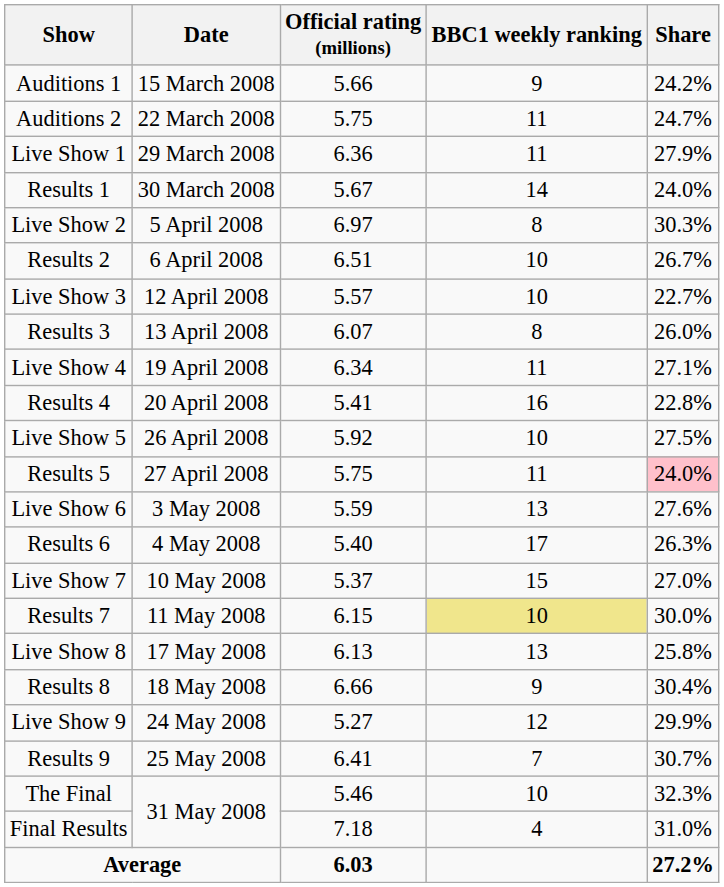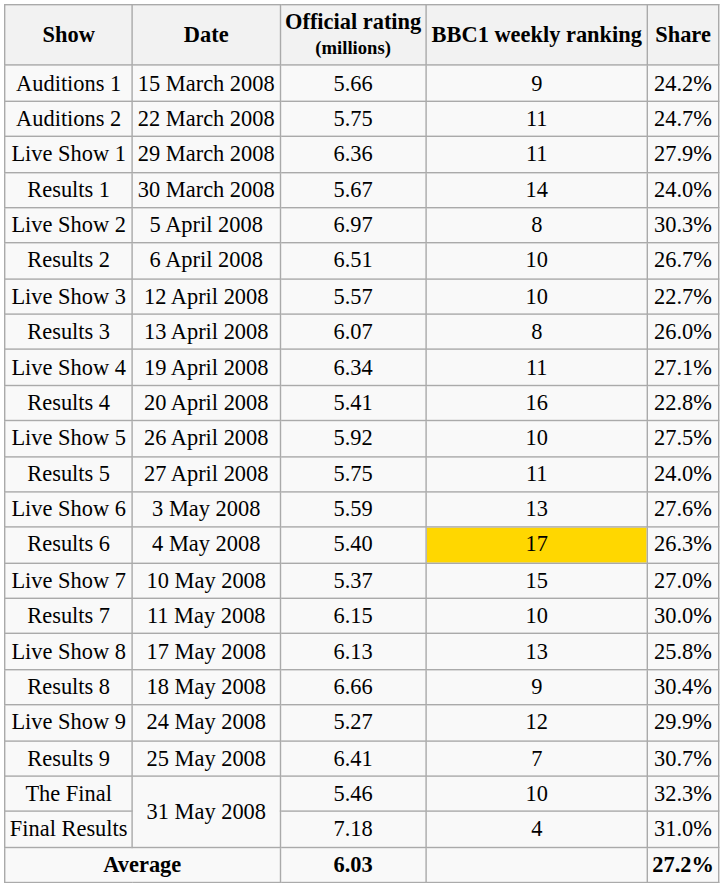(683, 473) pink background -> (683, 473) no background
(537, 544) no background -> (537, 544) gold background
(537, 615) khaki background -> (537, 615) no background
